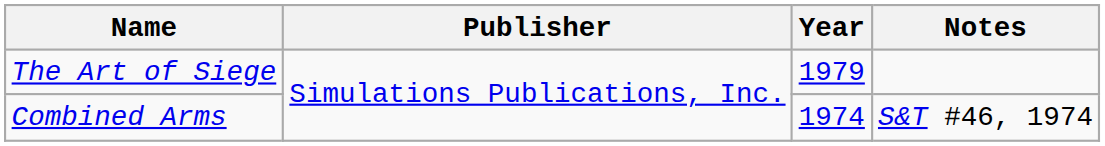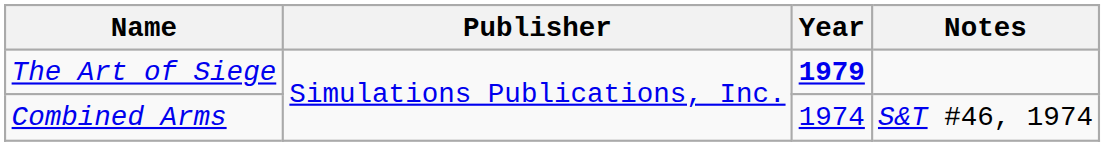(832, 72) normal -> (832, 72) bold
